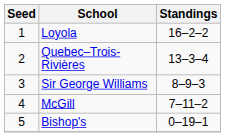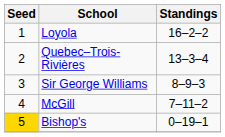(21, 122) no background -> (21, 122) gold background
